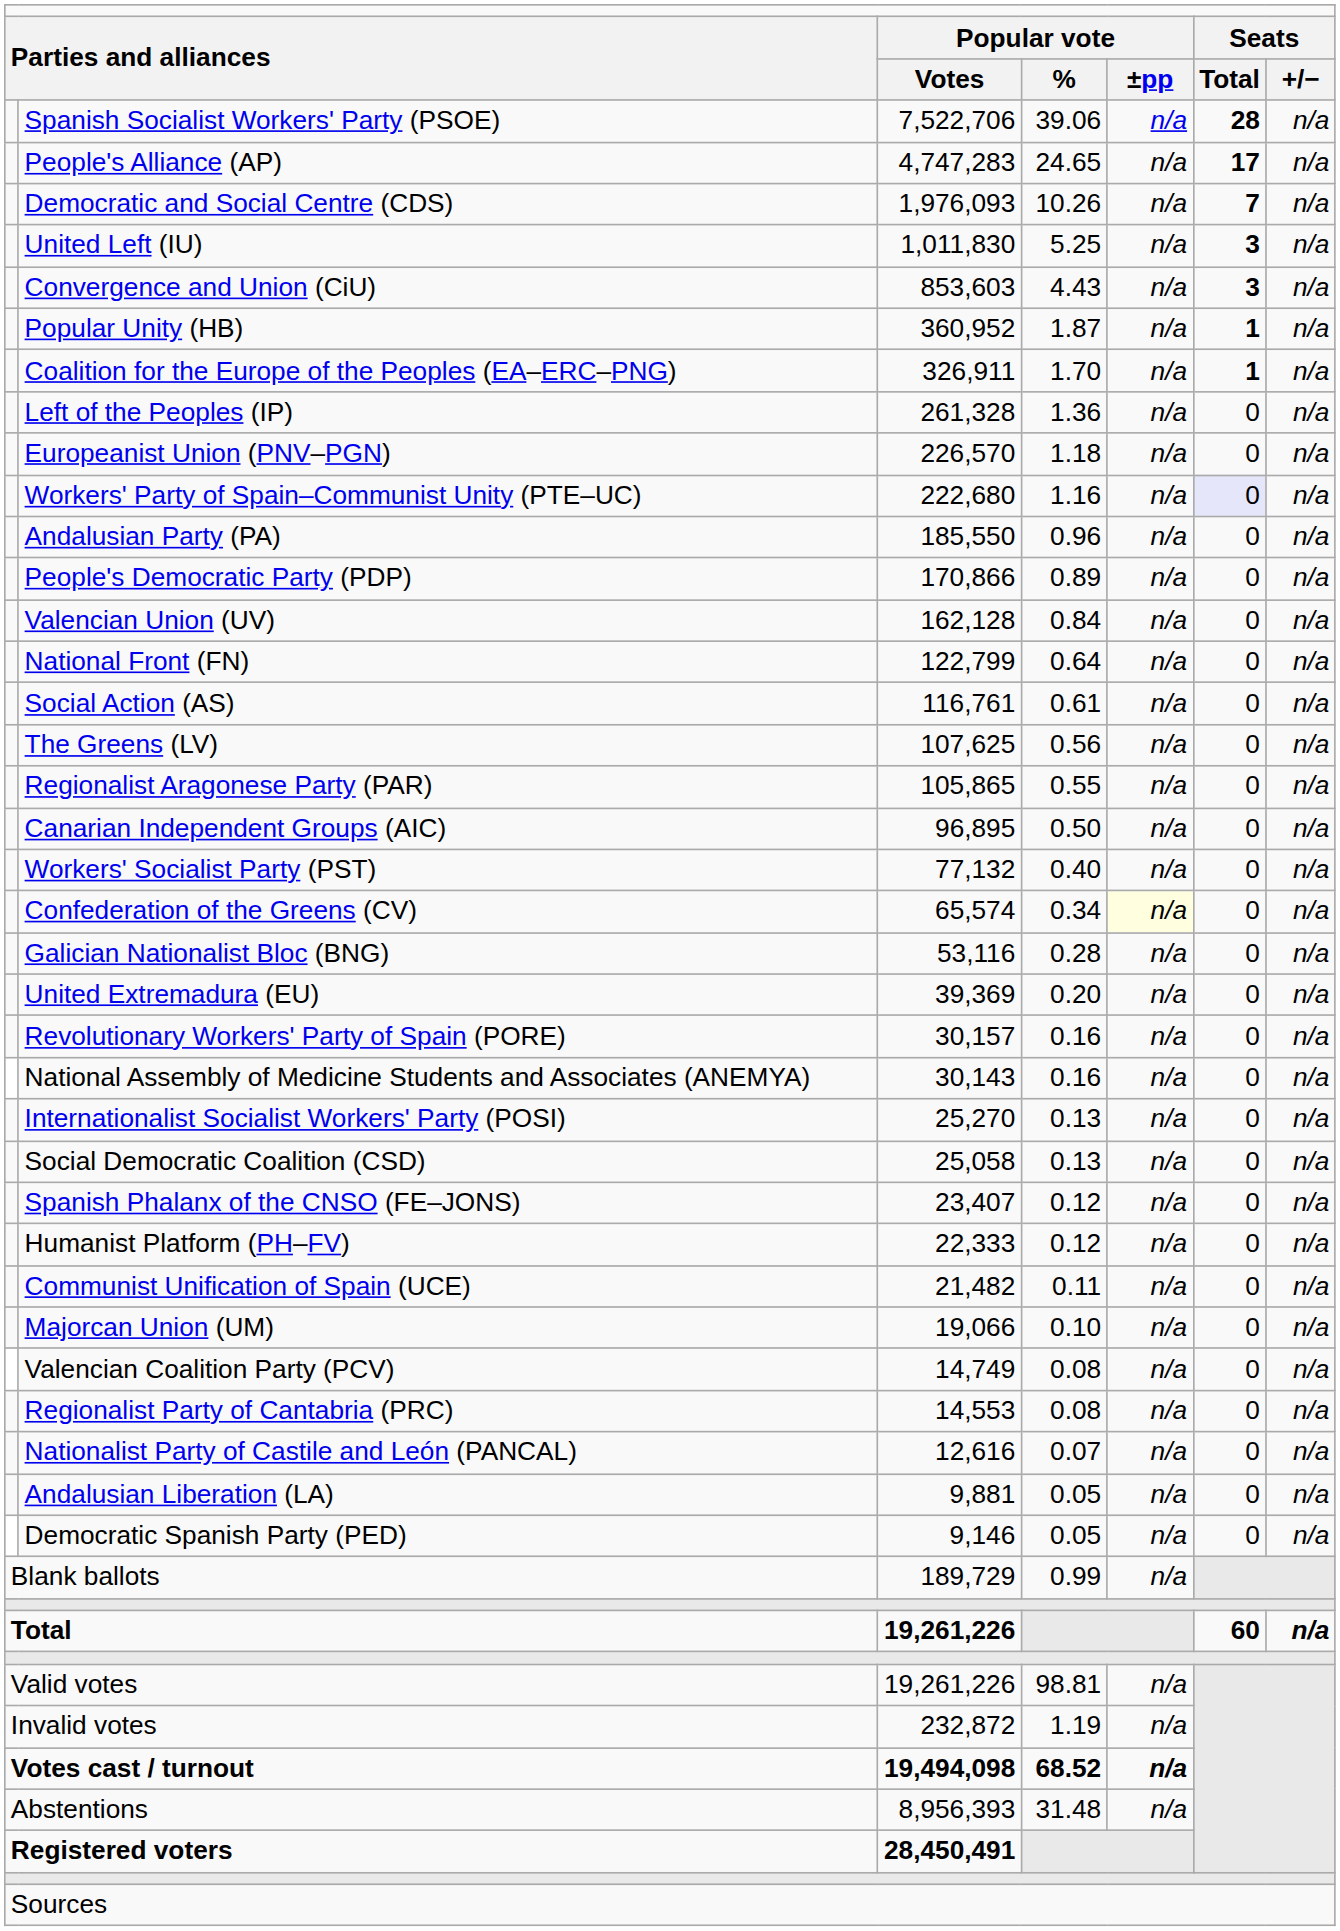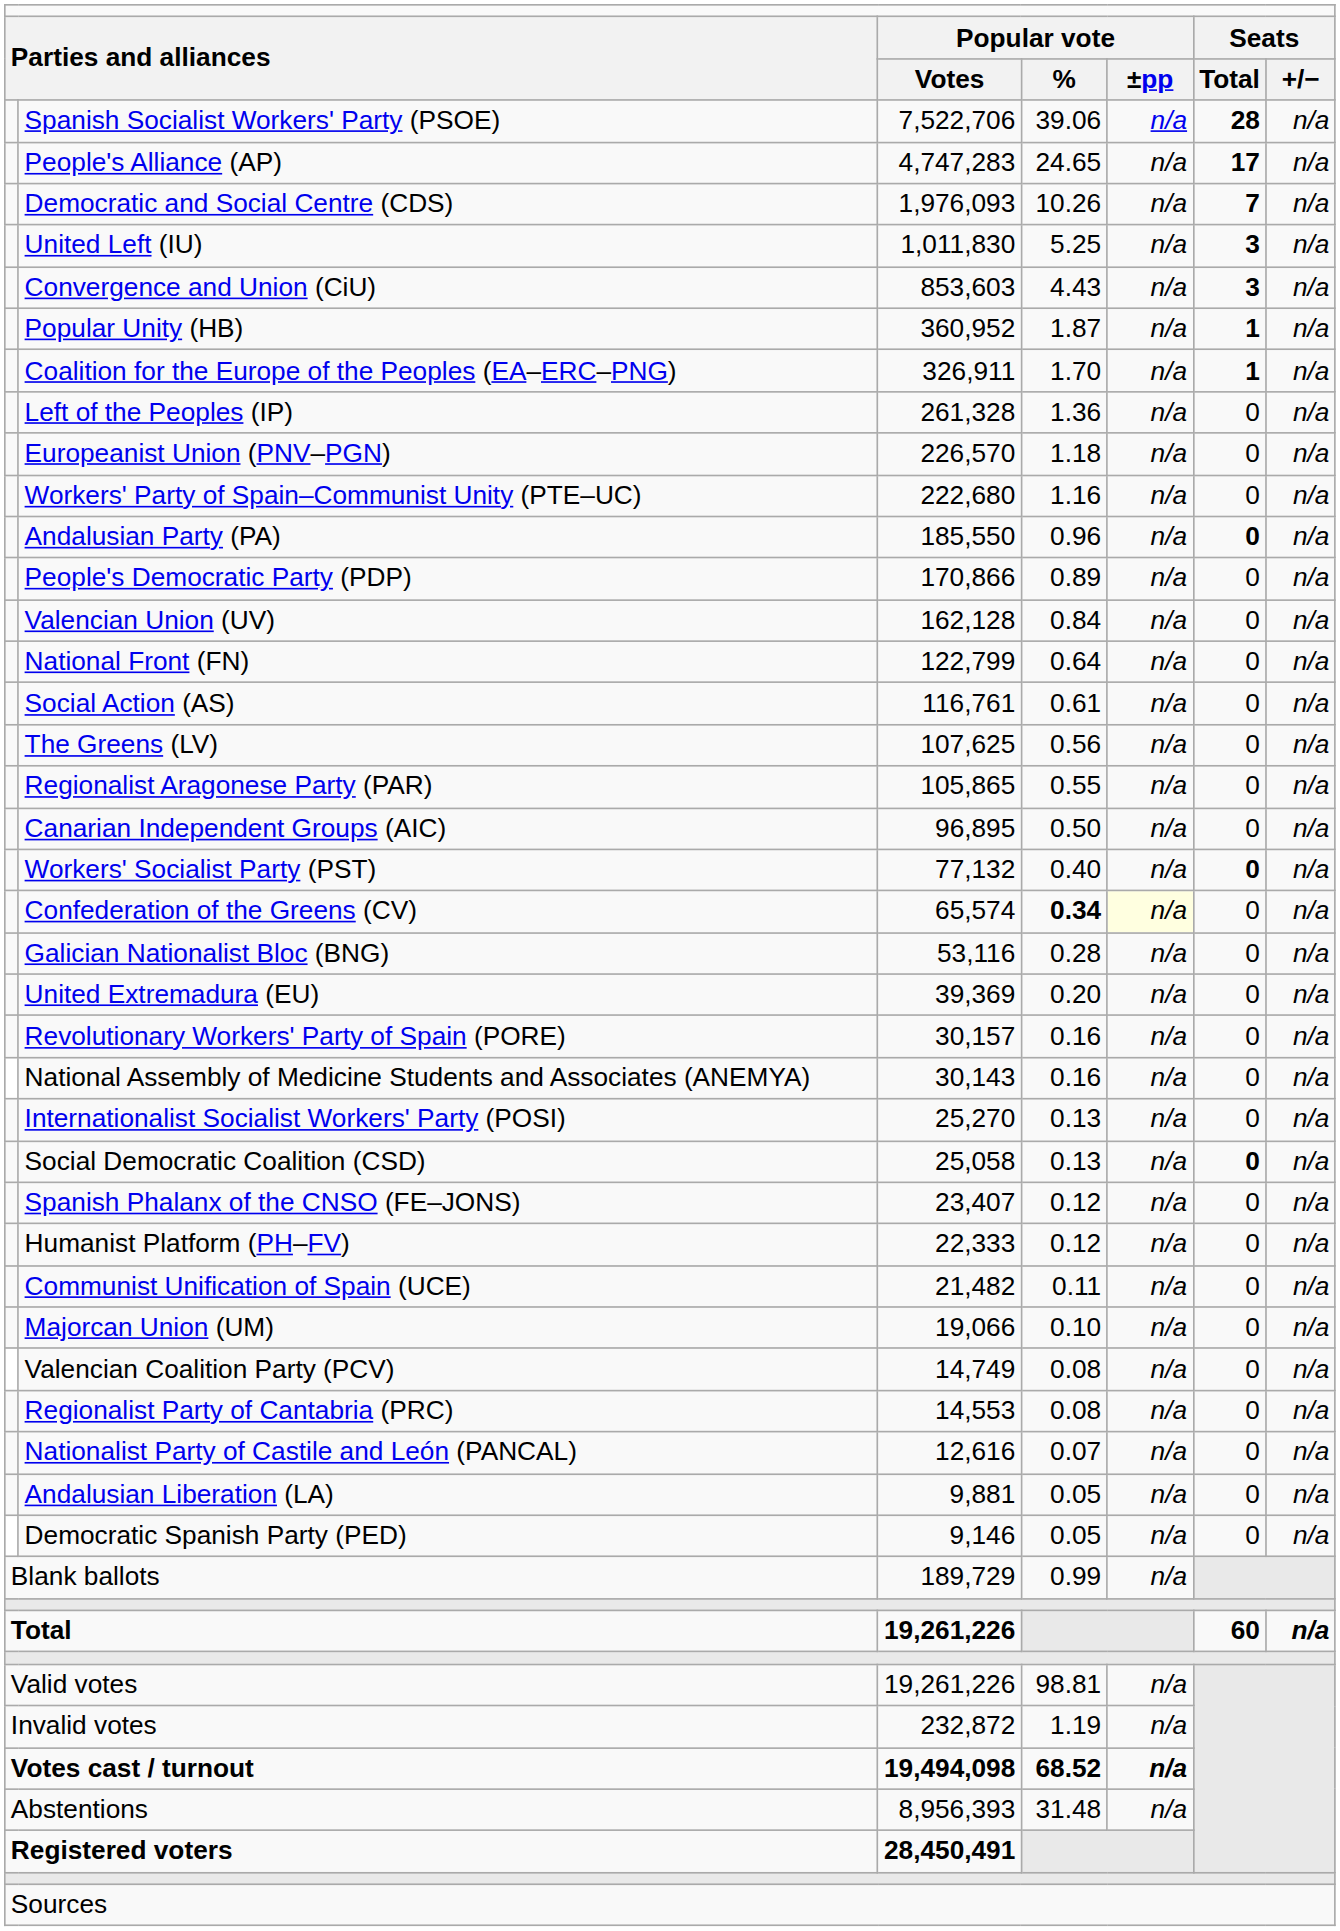(1253, 495) lavender background -> (1253, 495) no background
(1253, 536) normal -> (1253, 536) bold
(1253, 869) normal -> (1253, 869) bold
(1076, 911) normal -> (1076, 911) bold
(1253, 1161) normal -> (1253, 1161) bold
